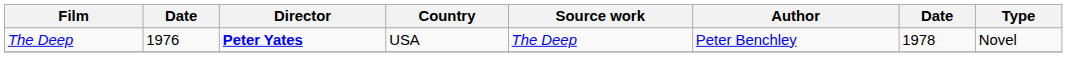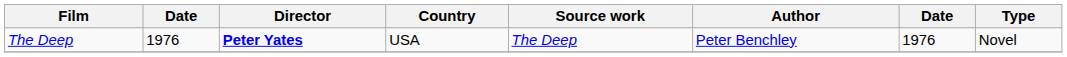(919, 39) 1978 -> (919, 39) 1976
